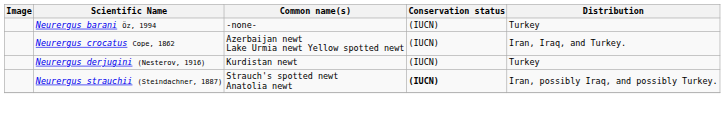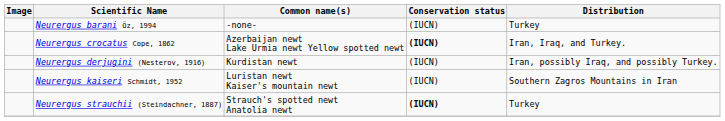(424, 44) normal -> (424, 44) bold
(524, 62) Turkey -> (613, 62) Iran, possibly Iraq, and possibly Turkey.
+ row: (109, 81)
(613, 81) Iran, possibly Iraq, and possibly Turkey. -> (524, 104) Turkey
